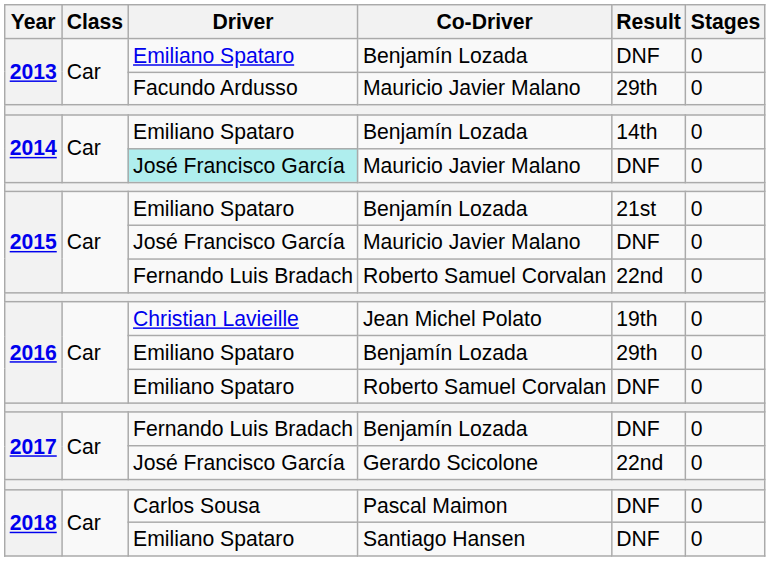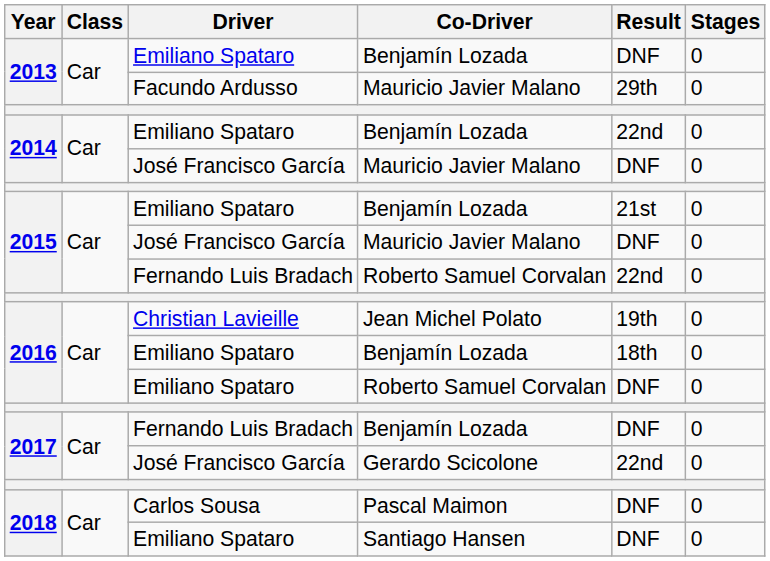(637, 132) 14th -> (640, 132) 22nd
(239, 166) paleturquoise background -> (239, 166) no background
(637, 353) 29th -> (637, 353) 18th
